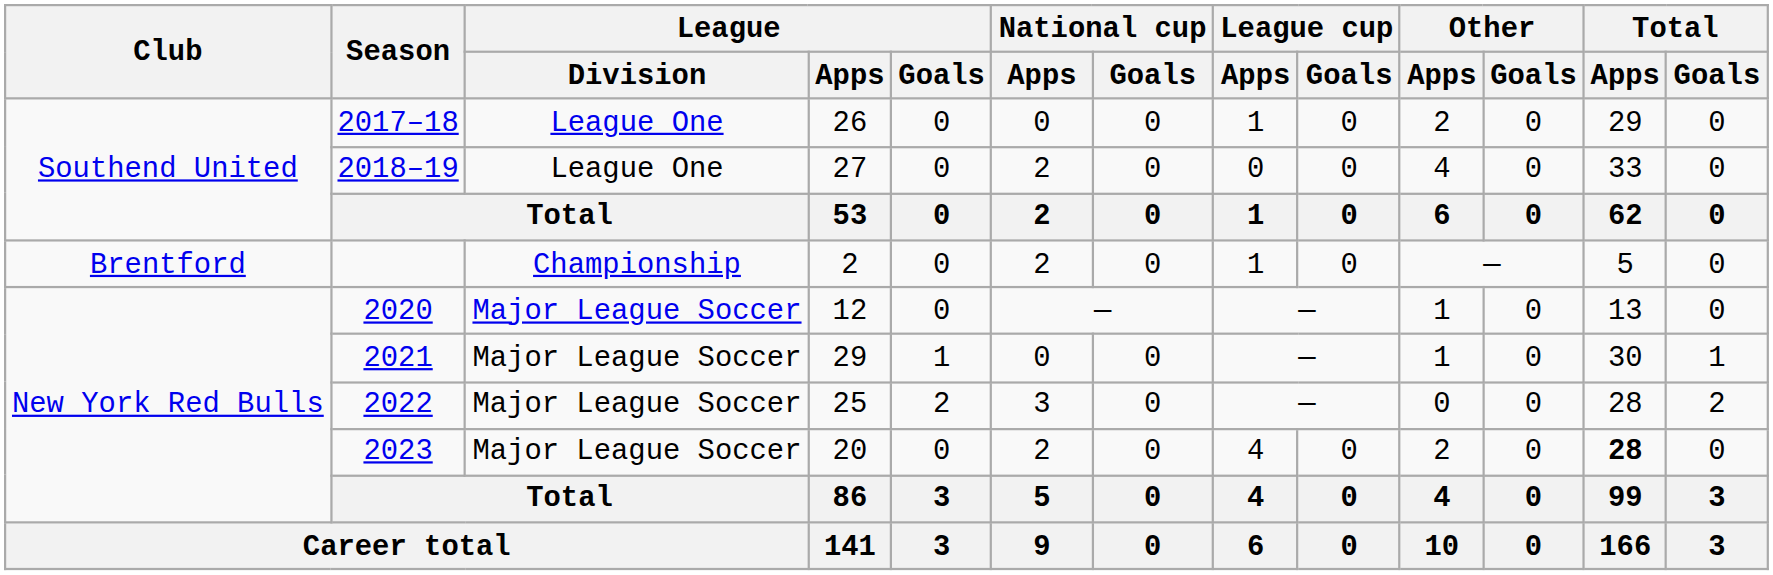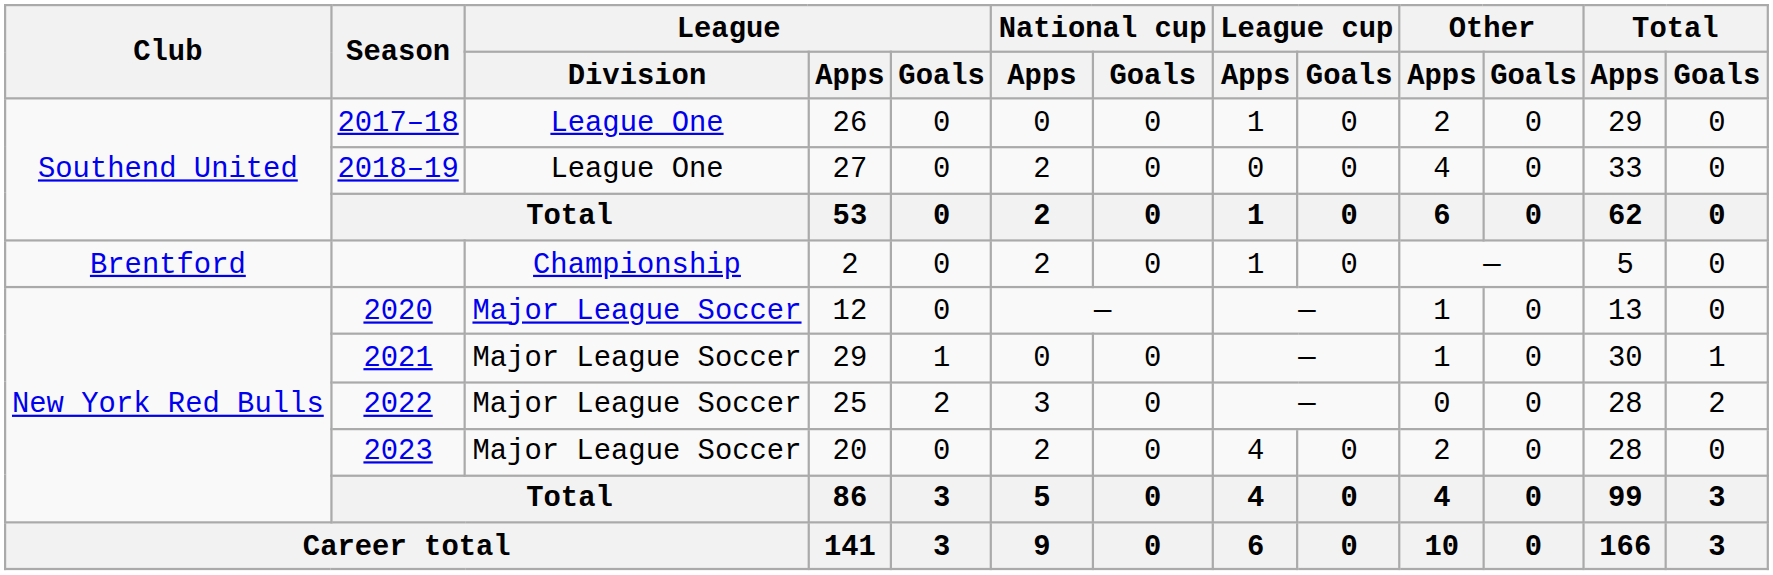(1625, 452) bold -> (1625, 452) normal
